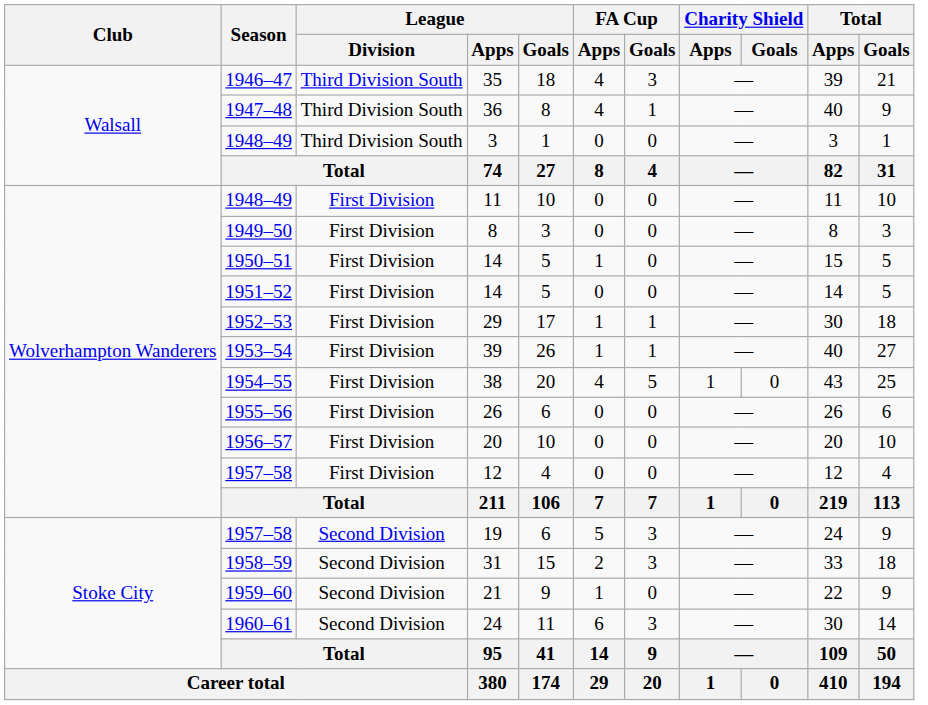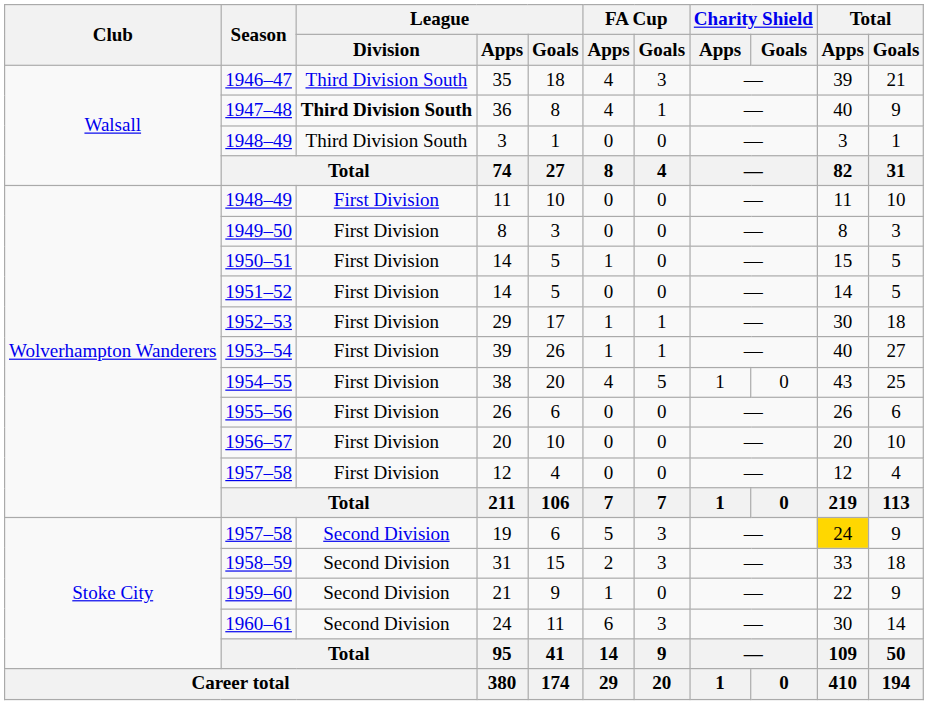(382, 110) normal -> (386, 110) bold
(833, 532) no background -> (843, 532) gold background
